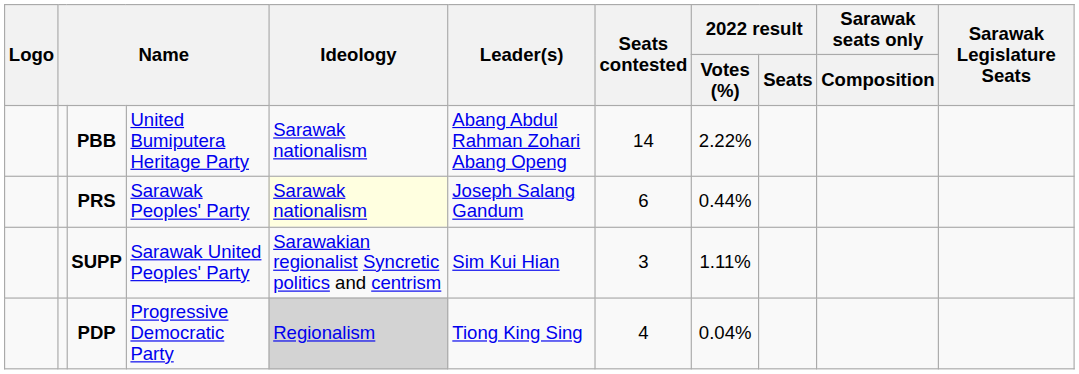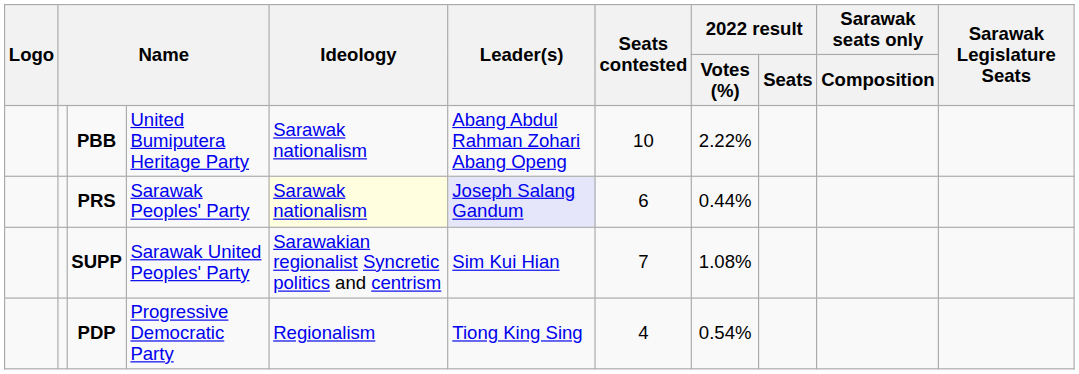(643, 140) 14 -> (643, 140) 10
(514, 201) no background -> (514, 201) lavender background
(643, 262) 3 -> (643, 262) 7
(725, 262) 1.11% -> (725, 262) 1.08%
(324, 333) lightgrey background -> (324, 333) no background
(725, 333) 0.04% -> (725, 333) 0.54%
